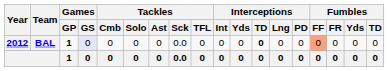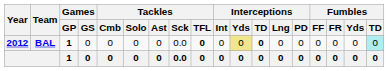(88, 43) lavender background -> (88, 43) no background
(202, 43) normal -> (202, 43) bold
(241, 43) no background -> (241, 43) khaki background
(318, 43) lightsalmon background -> (318, 43) no background
(375, 43) no background -> (375, 43) paleturquoise background
